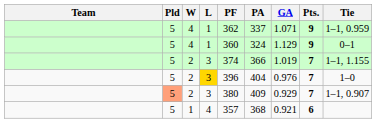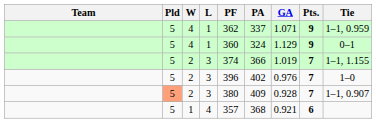(208, 77) gold background -> (208, 77) no background
(258, 77) 404 -> (258, 77) 402
(285, 93) 0.929 -> (285, 93) 0.928
